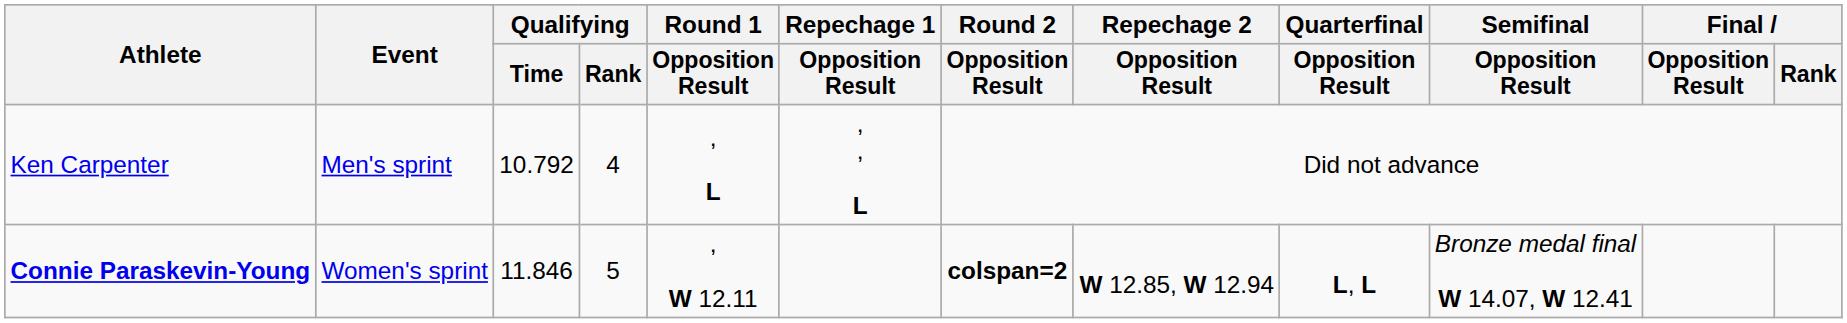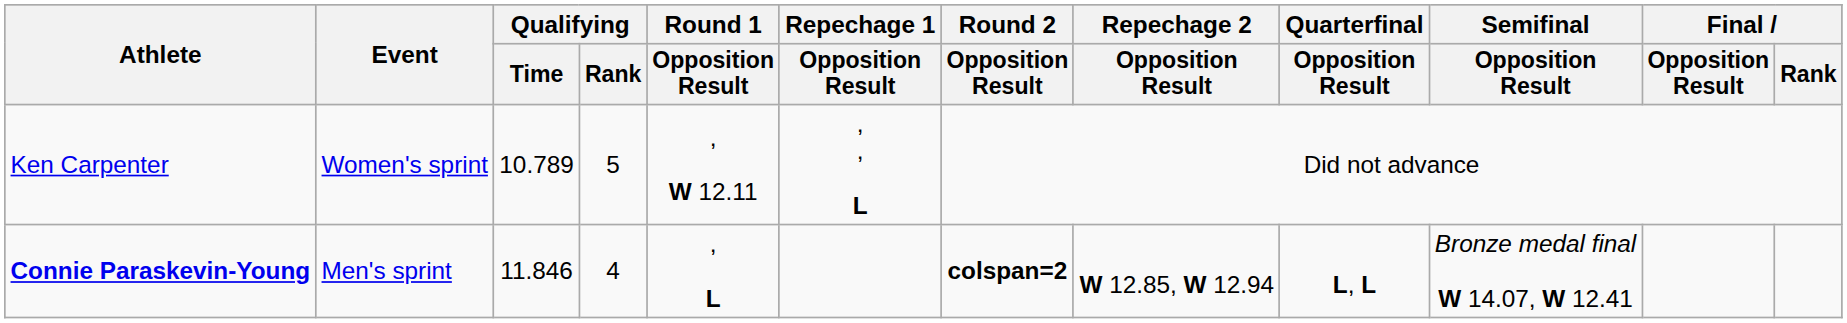(387, 165) Men's sprint -> (405, 165) Women's sprint
(537, 165) 10.792 -> (537, 165) 10.789
(613, 165) 4 -> (613, 165) 5
(713, 165) , L -> (713, 165) , W 12.11
(405, 271) Women's sprint -> (387, 271) Men's sprint
(613, 271) 5 -> (613, 271) 4
(713, 271) , W 12.11 -> (713, 271) , L
